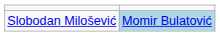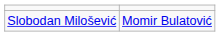(167, 20) lightblue background -> (167, 20) no background
